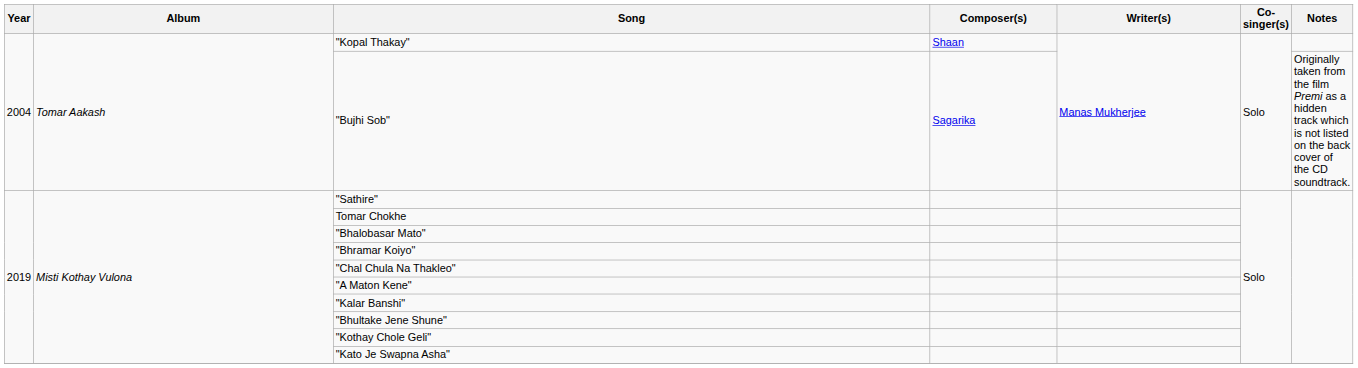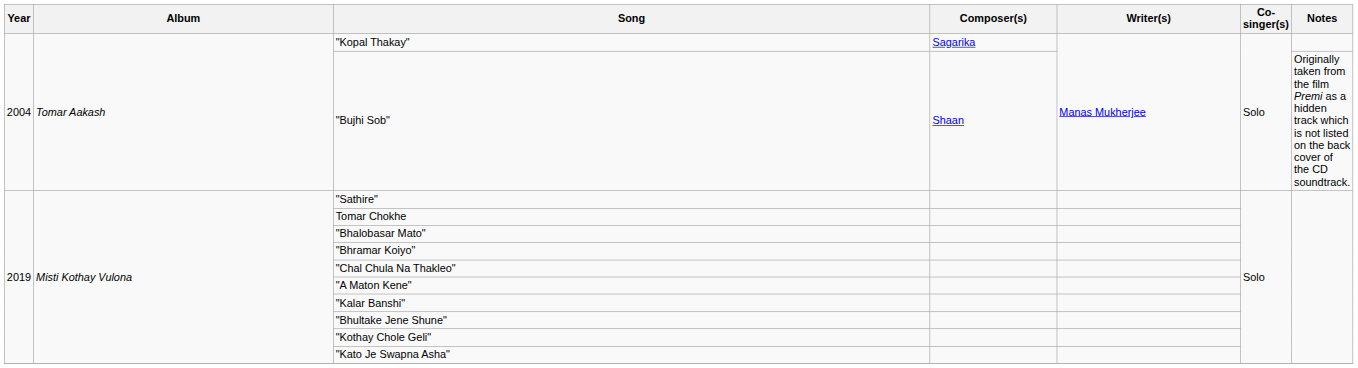(948, 42) Shaan -> (954, 42) Sagarika
(954, 121) Sagarika -> (948, 121) Shaan
